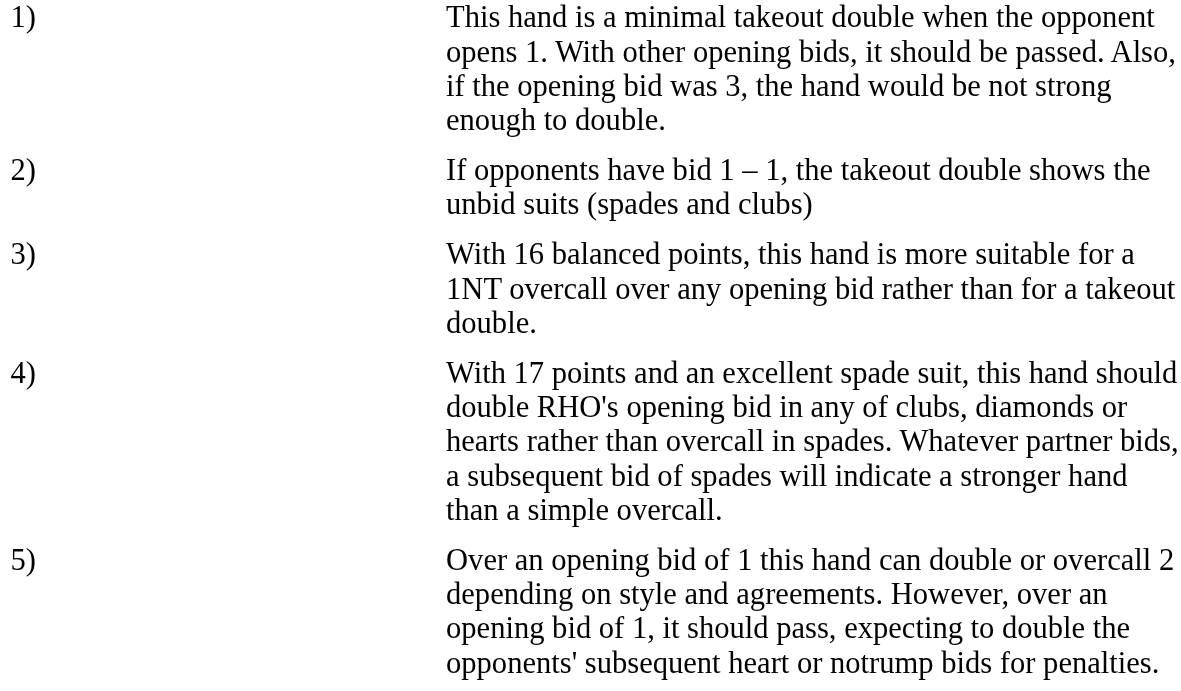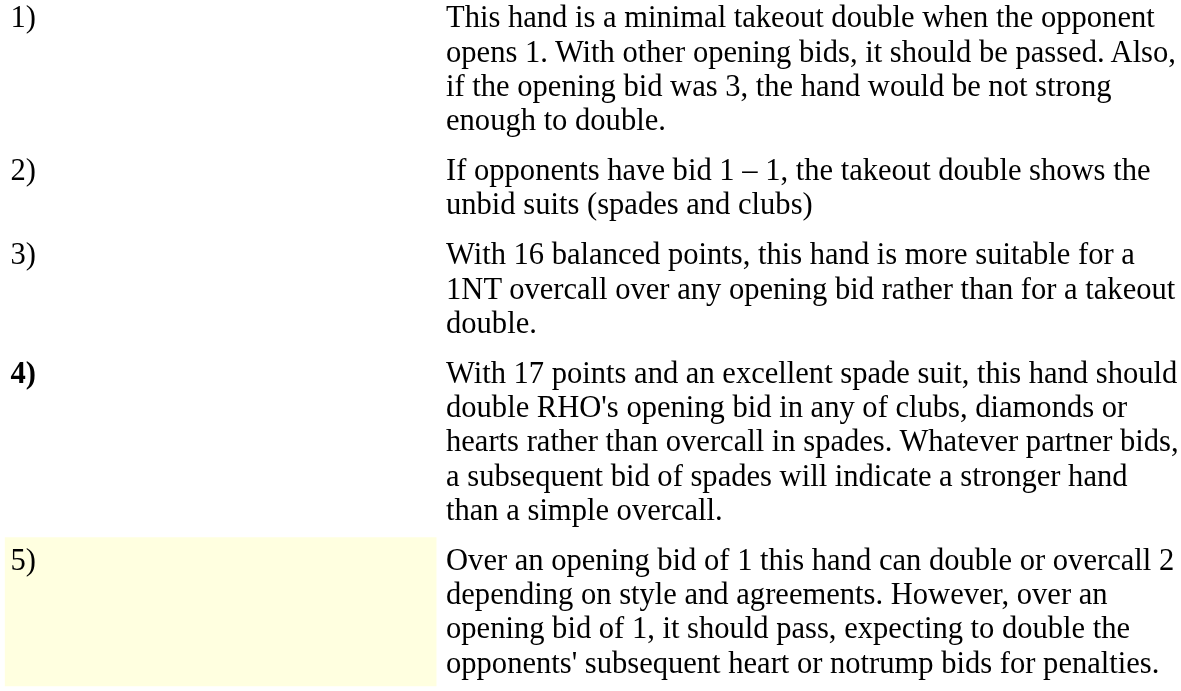(23, 372) normal -> (23, 372) bold
(23, 559) no background -> (23, 559) lightyellow background
